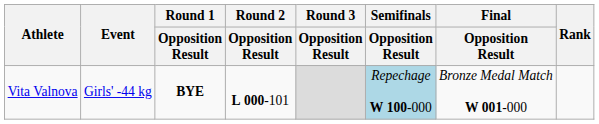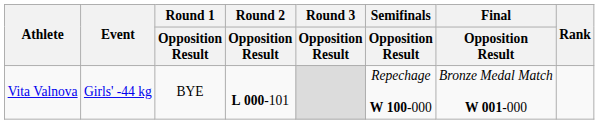(190, 92) bold -> (190, 92) normal
(401, 92) lightblue background -> (401, 92) no background
